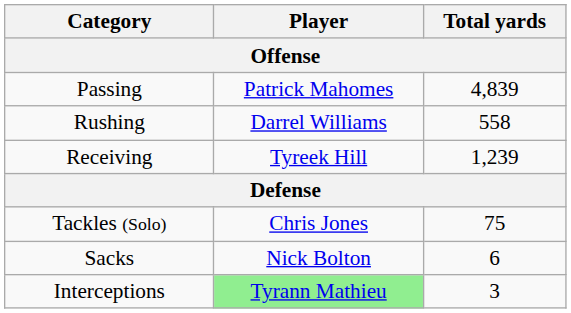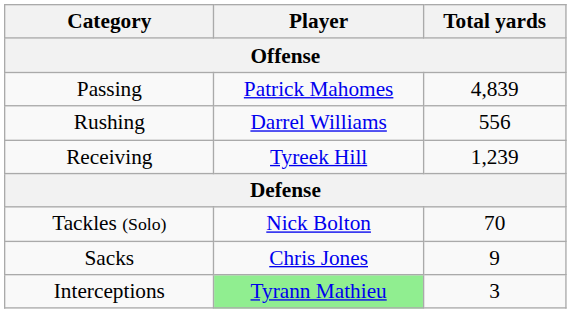(495, 122) 558 -> (495, 122) 556
(319, 223) Chris Jones -> (319, 223) Nick Bolton
(495, 223) 75 -> (495, 223) 70
(319, 257) Nick Bolton -> (319, 257) Chris Jones
(495, 257) 6 -> (495, 257) 9
